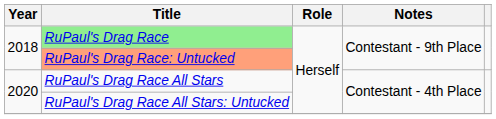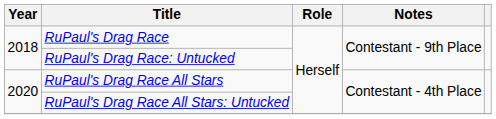(107, 37) lightgreen background -> (107, 37) no background
(140, 59) lightsalmon background -> (140, 59) no background
